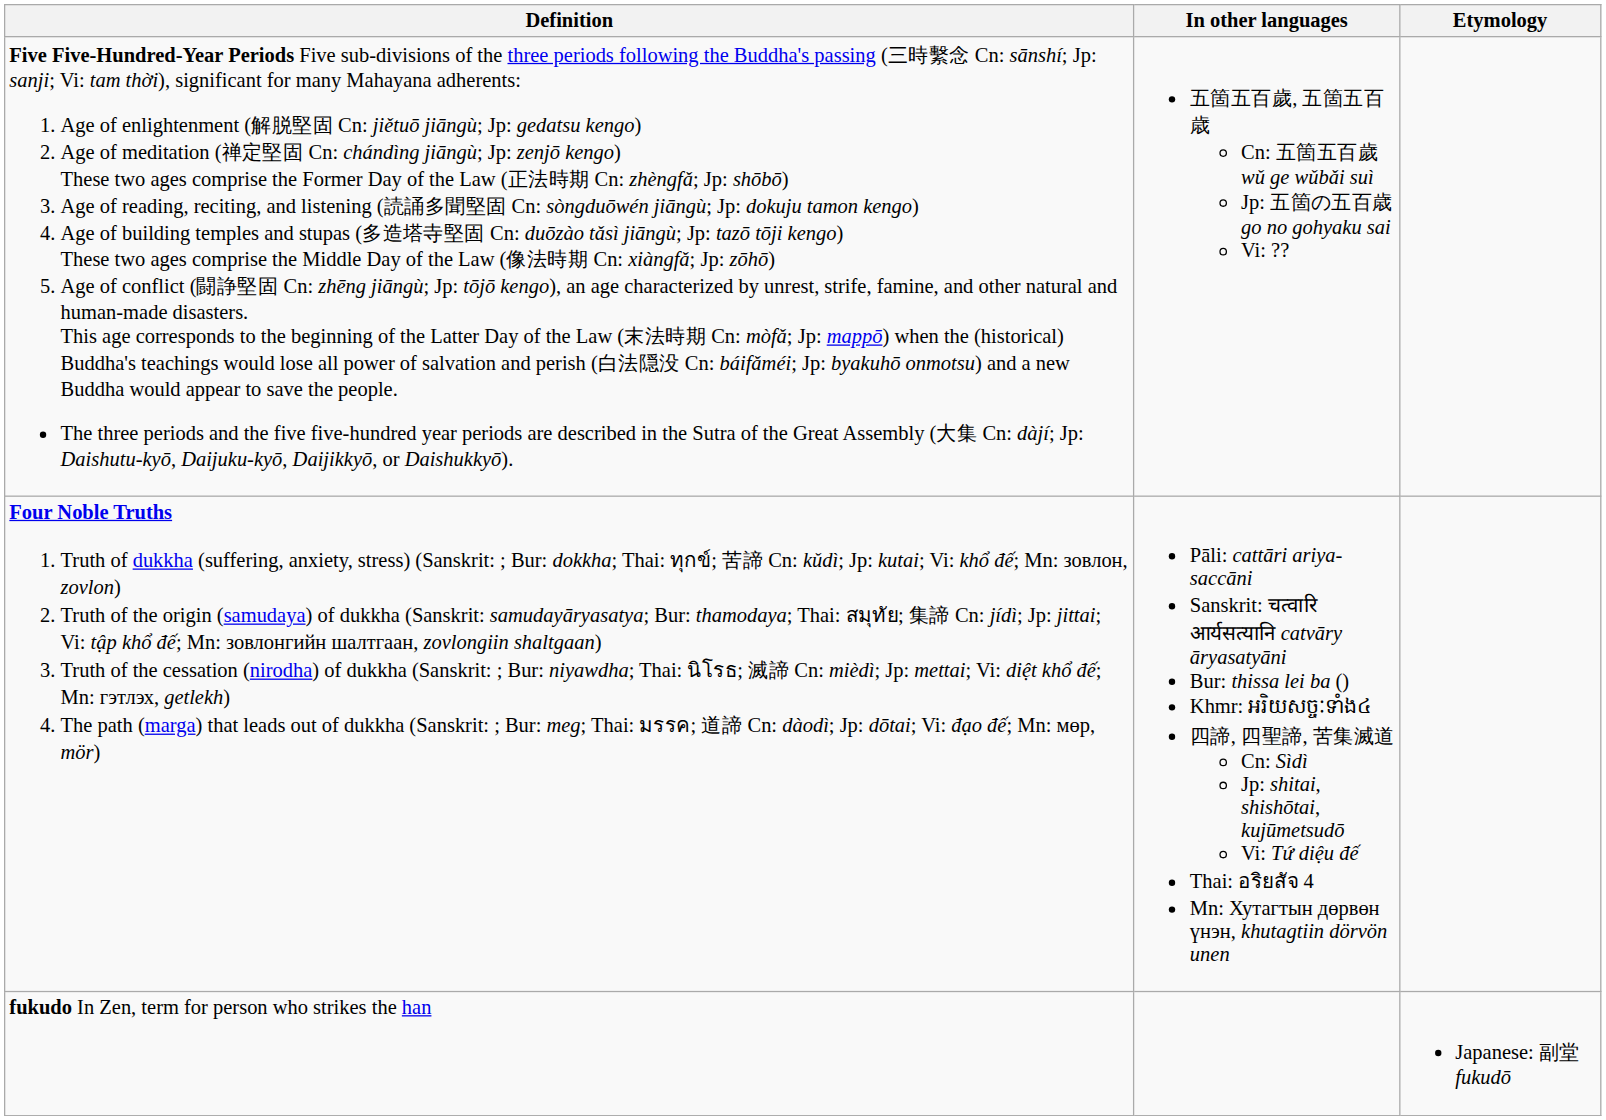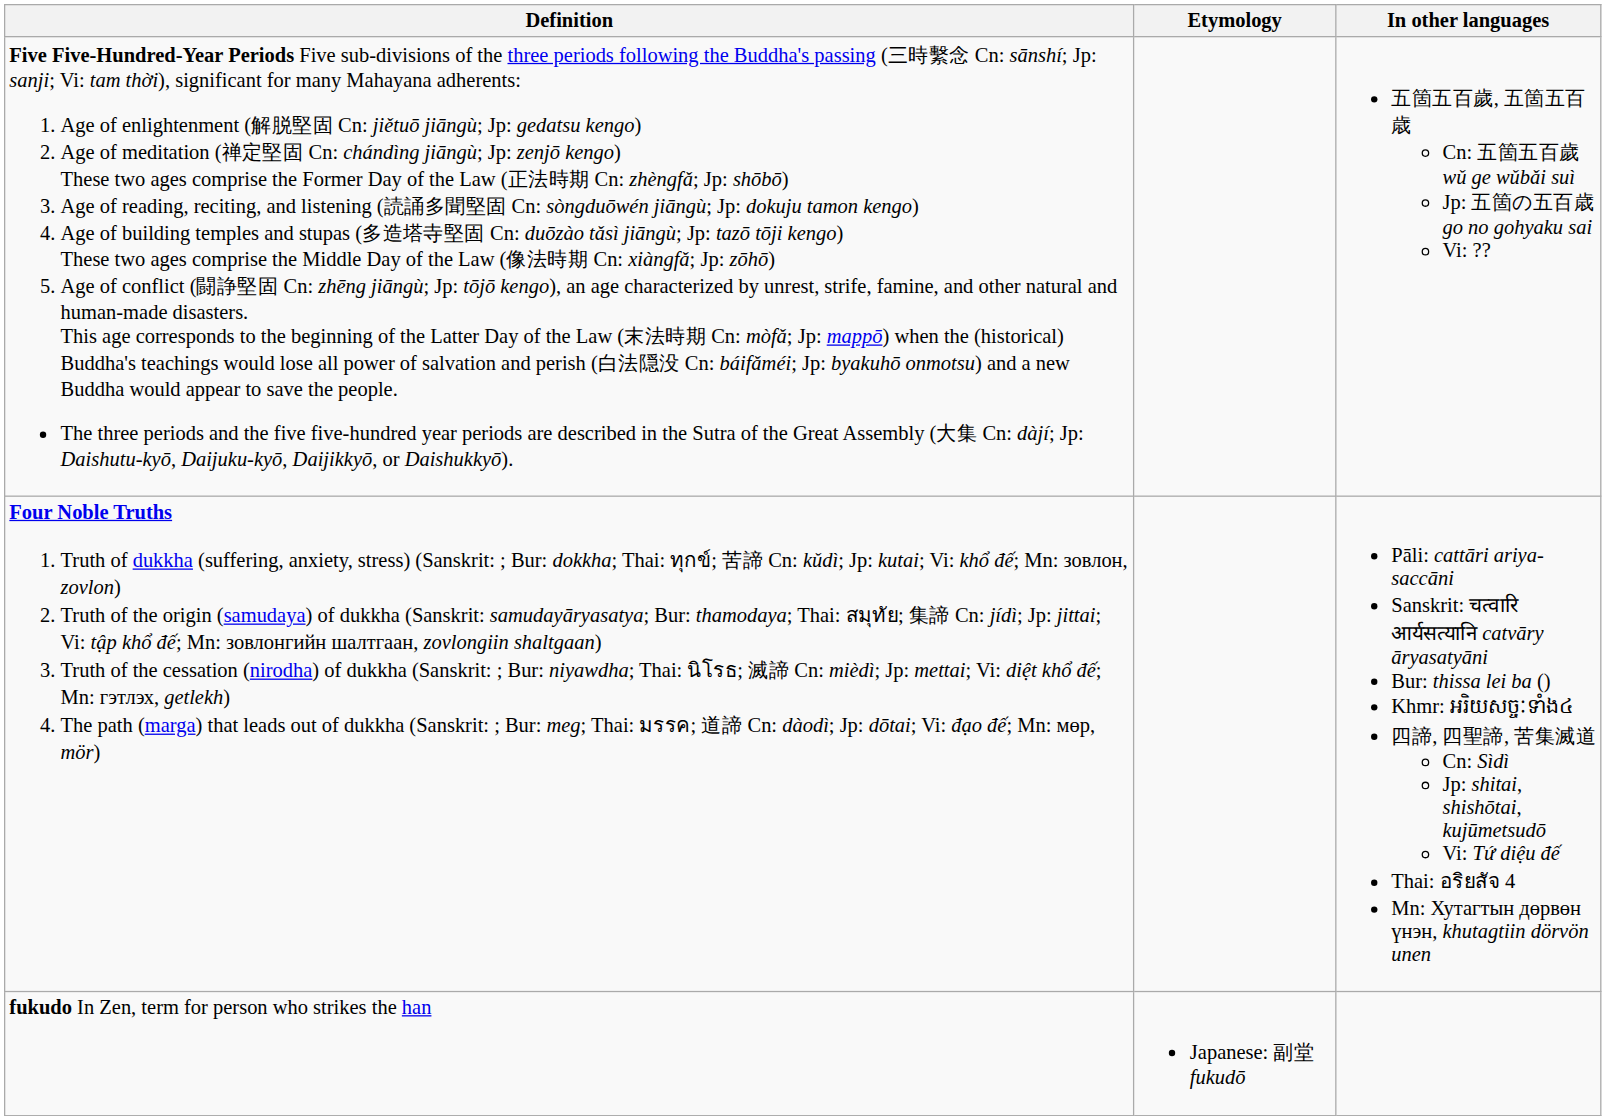columns swapped: (1500, 20) <-> (1267, 20)
